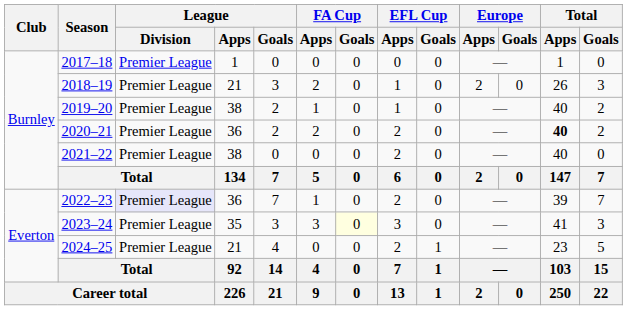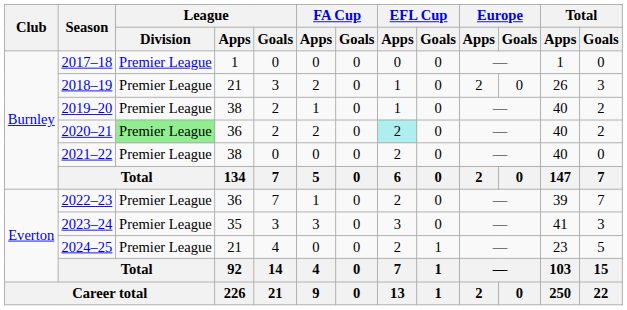(165, 131) no background -> (165, 131) lightgreen background
(397, 131) no background -> (397, 131) paleturquoise background
(560, 131) bold -> (560, 131) normal
(165, 200) lavender background -> (165, 200) no background
(357, 223) lightyellow background -> (357, 223) no background
